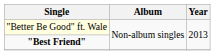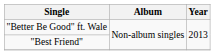(57, 27) lightyellow background -> (57, 27) no background
(57, 42) bold -> (57, 42) normal
